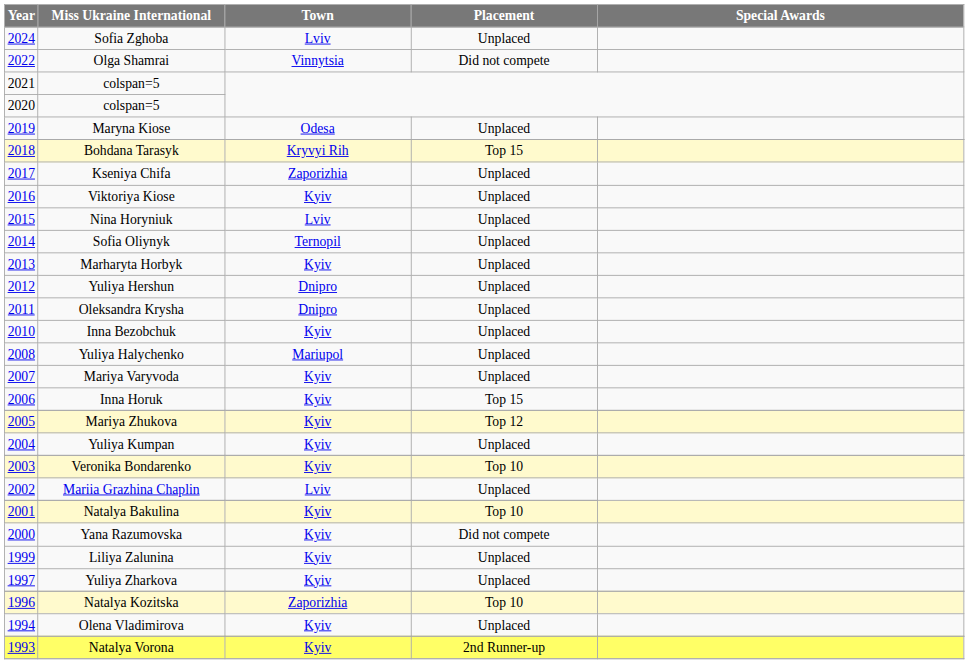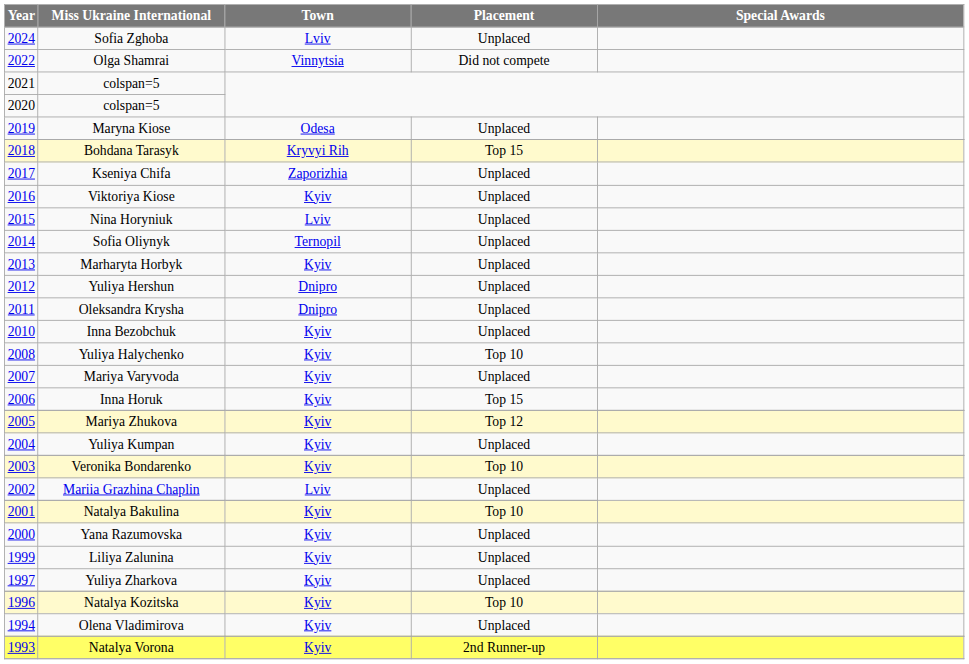(318, 354) Mariupol -> (318, 354) Kyiv
(504, 354) Unplaced -> (504, 354) Top 10
(504, 534) Did not compete -> (504, 534) Unplaced
(318, 602) Zaporizhia -> (318, 602) Kyiv
